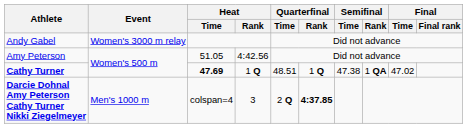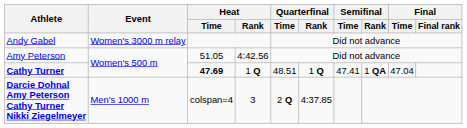(349, 70) 47.38 -> (348, 70) 47.41
(403, 70) 47.02 -> (402, 70) 47.04
(317, 101) bold -> (316, 101) normal
